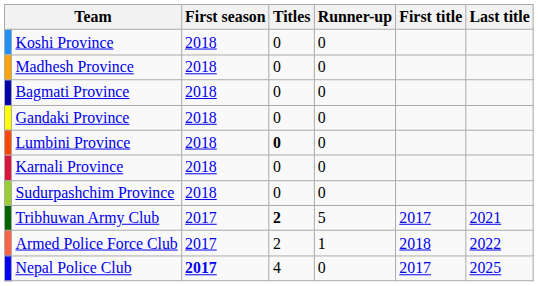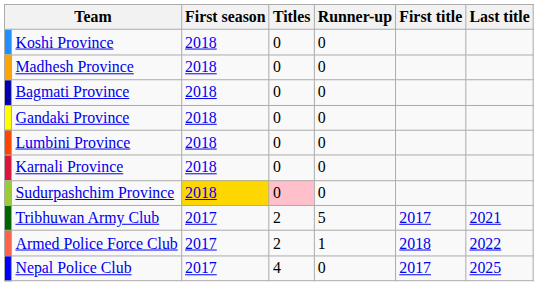(277, 142) bold -> (277, 142) normal
(201, 192) no background -> (201, 192) gold background
(277, 192) no background -> (277, 192) pink background
(277, 218) bold -> (277, 218) normal
(201, 268) bold -> (201, 268) normal
